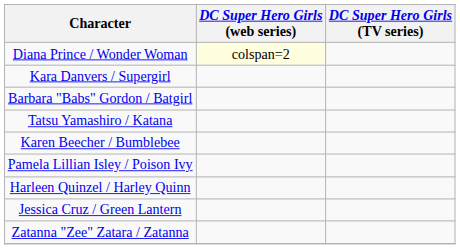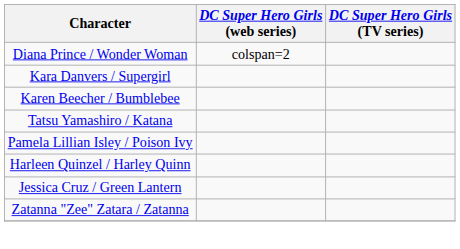(261, 53) lightyellow background -> (261, 53) no background
- row: (100, 98)
rows swapped: (100, 143) <-> (100, 120)
